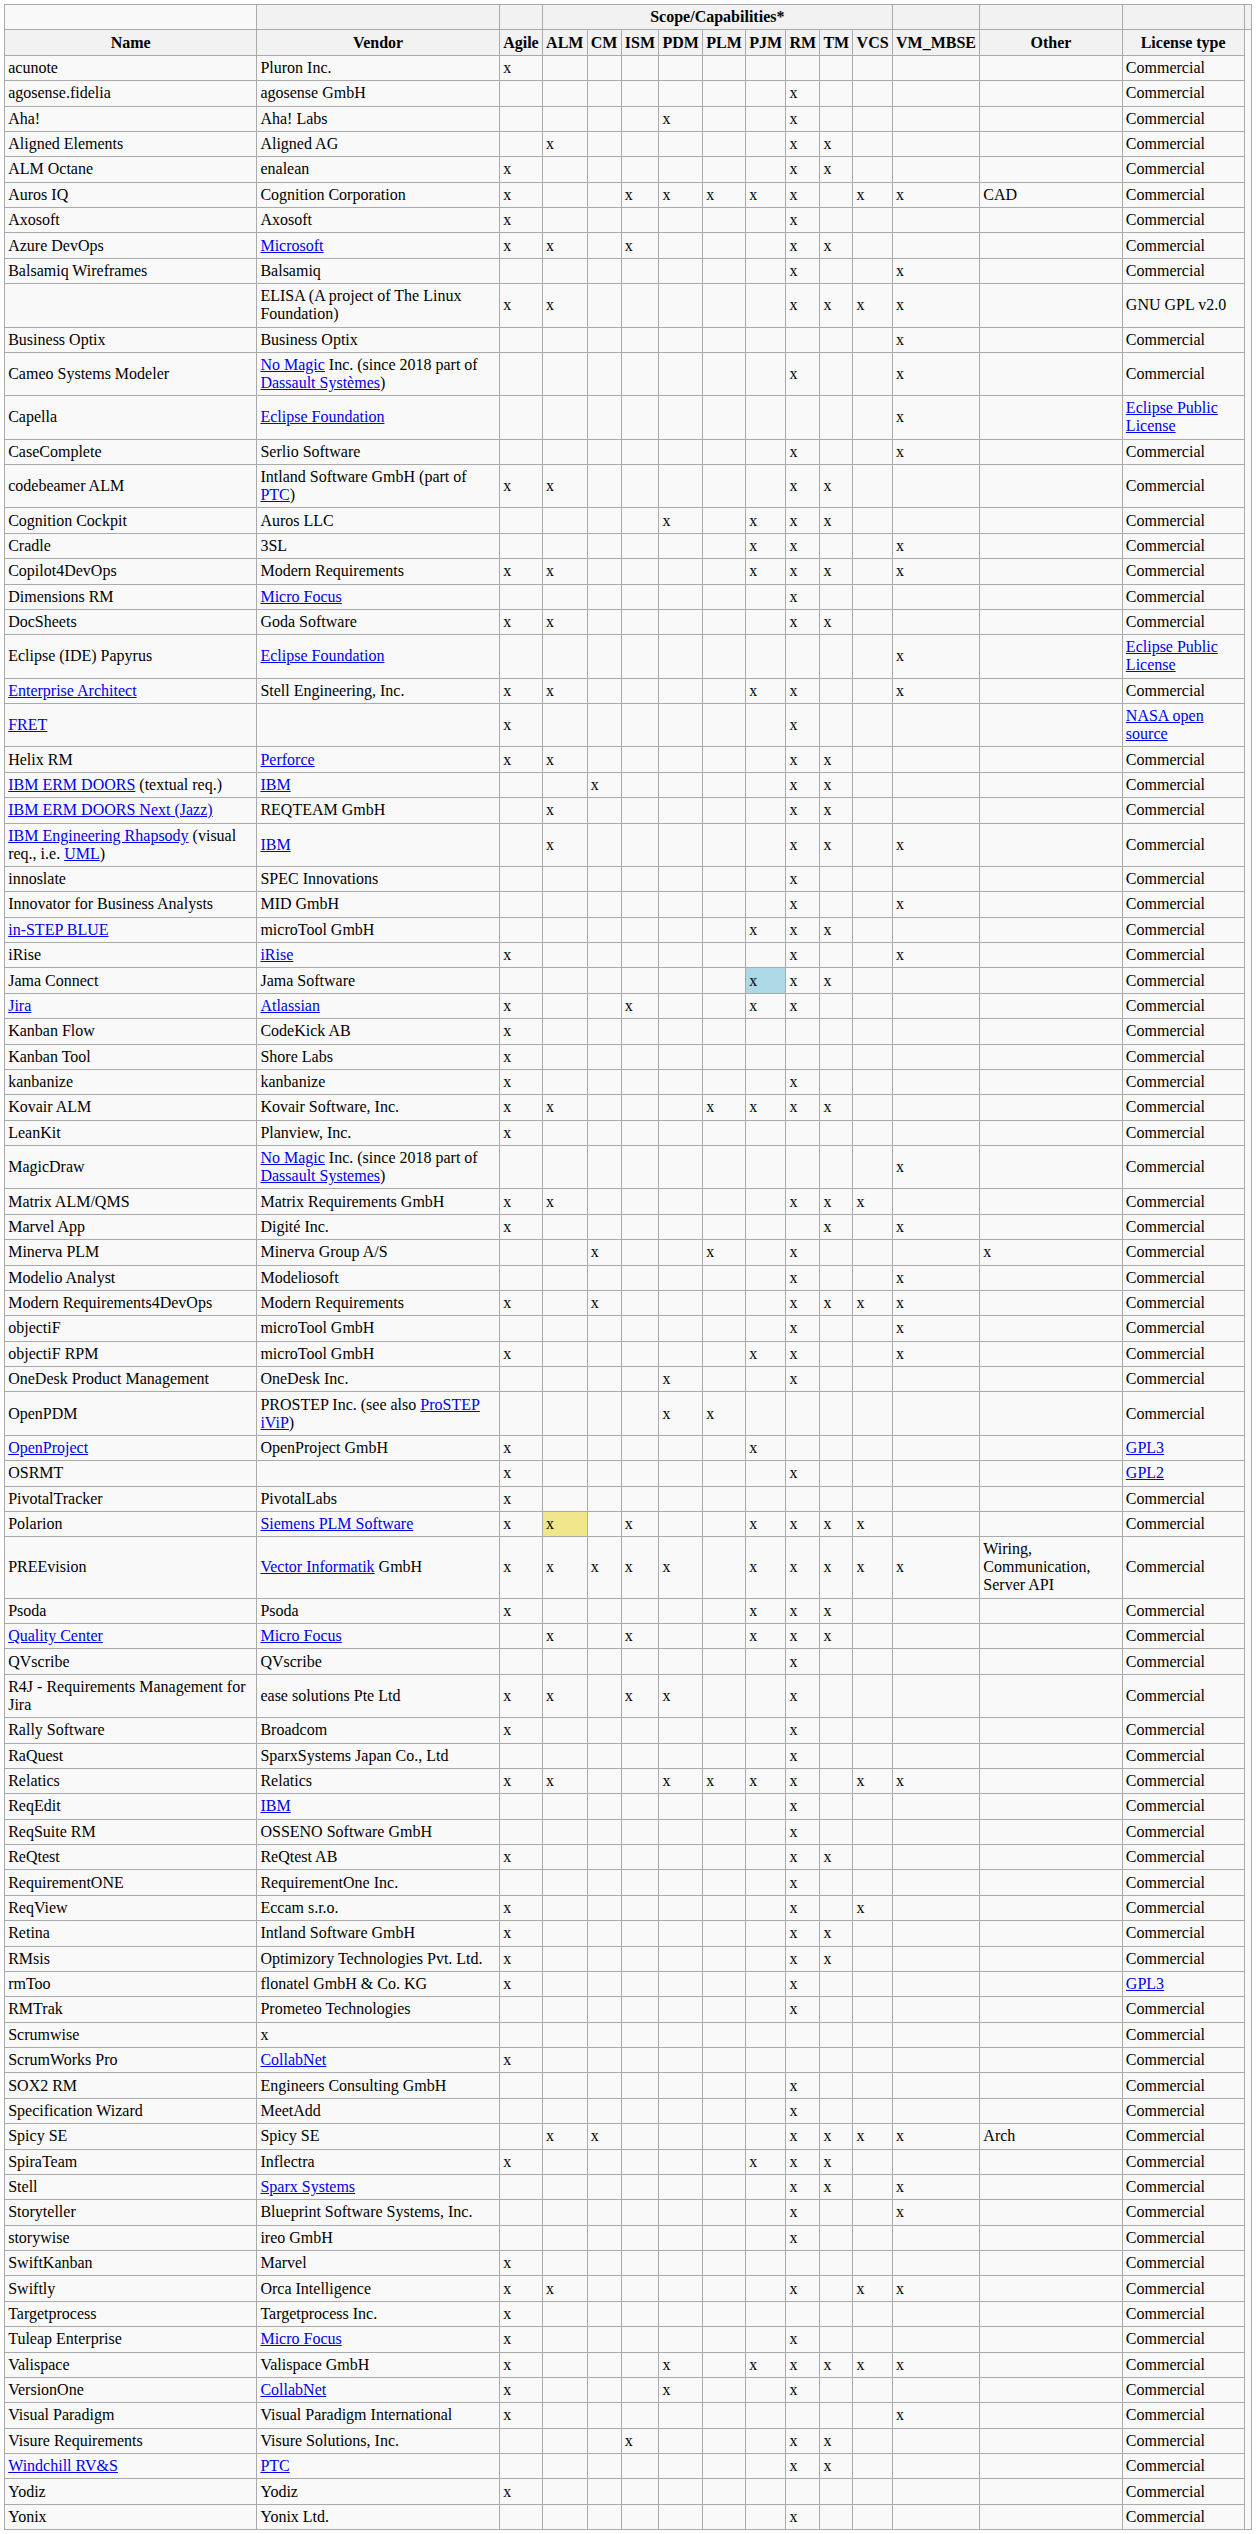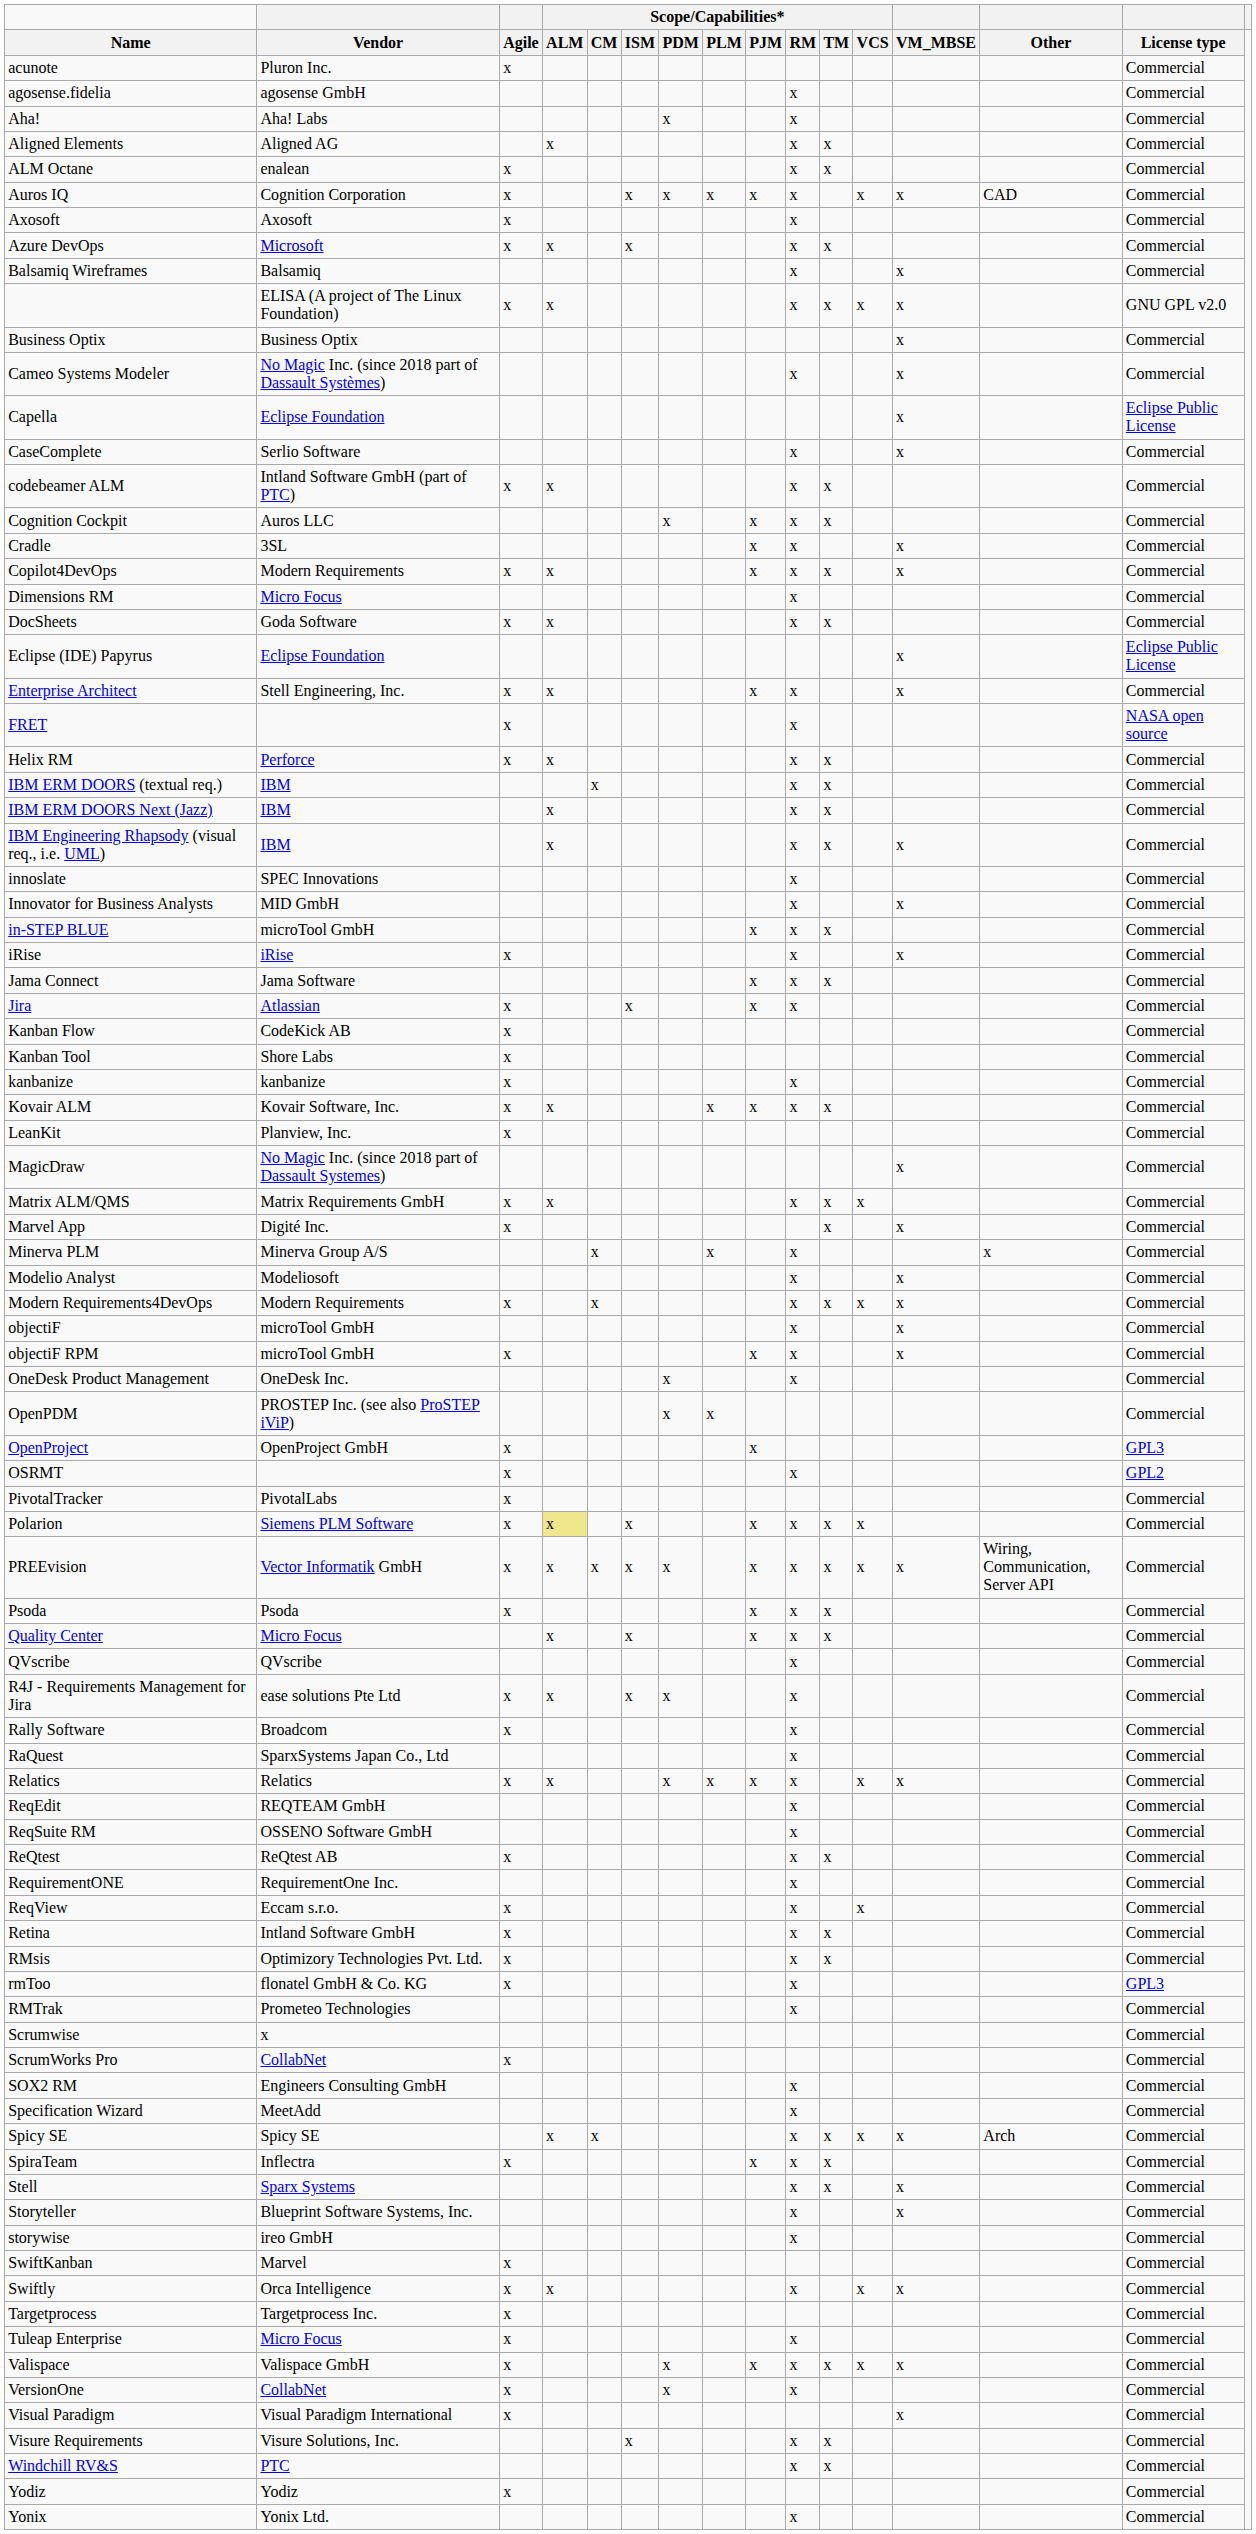(323, 810) REQTEAM GmbH -> (276, 810) IBM
(753, 980) lightblue background -> (753, 980) no background
(276, 1806) IBM -> (323, 1806) REQTEAM GmbH
